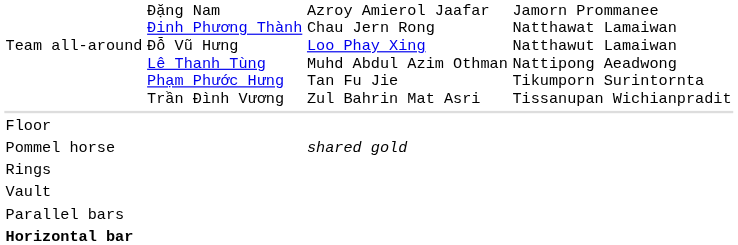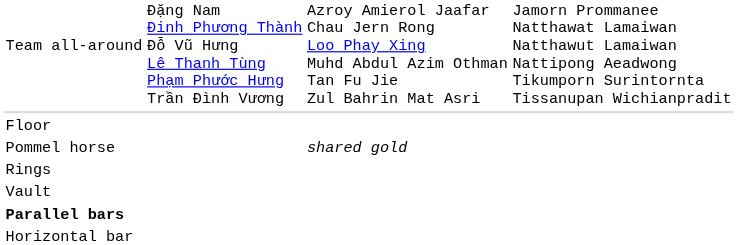(65, 214) normal -> (65, 214) bold
(69, 237) bold -> (69, 237) normal
